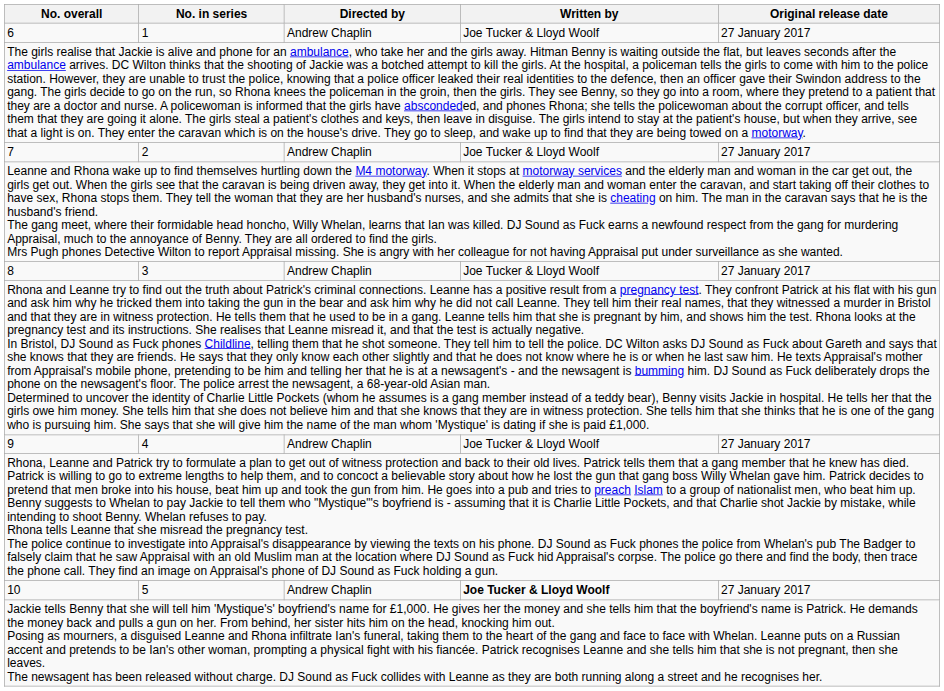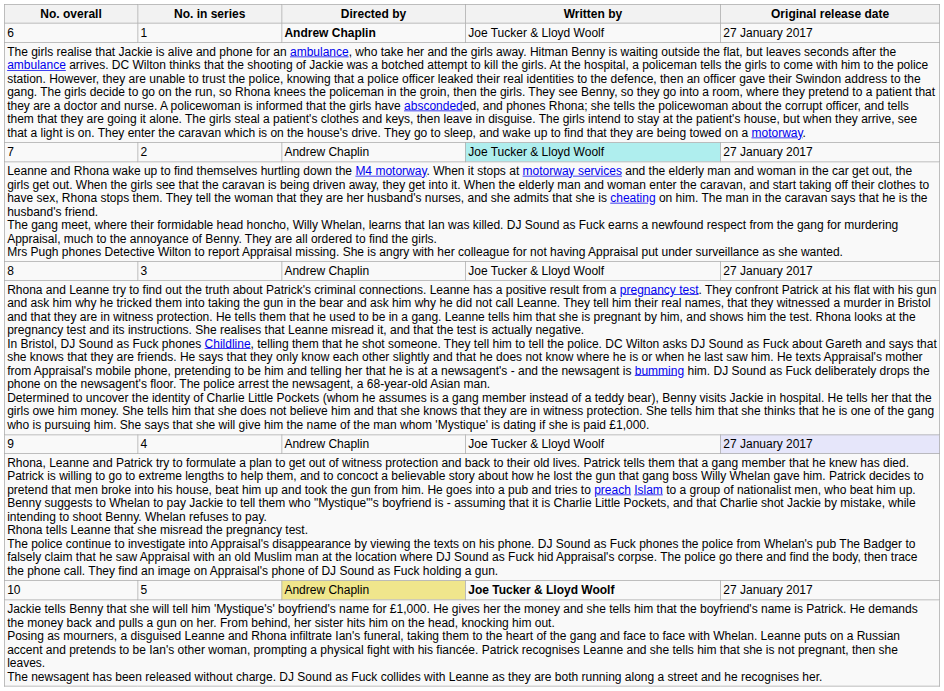(329, 33) normal -> (330, 33) bold
(531, 152) no background -> (536, 152) paleturquoise background
(766, 444) no background -> (768, 444) lavender background
(329, 590) no background -> (327, 590) khaki background
